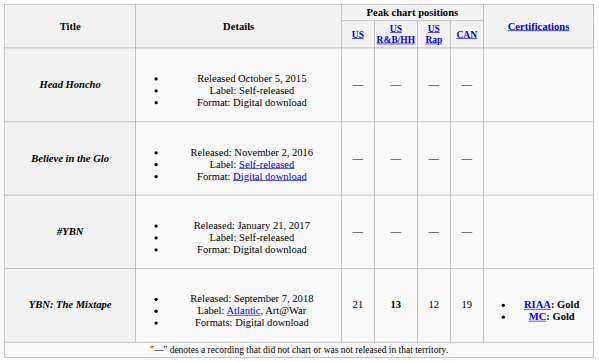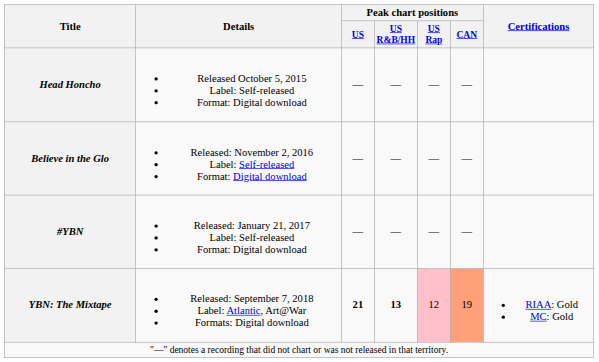(358, 305) normal -> (358, 305) bold
(434, 305) no background -> (434, 305) pink background
(467, 305) no background -> (467, 305) lightsalmon background
(539, 311) bold -> (539, 311) normal
